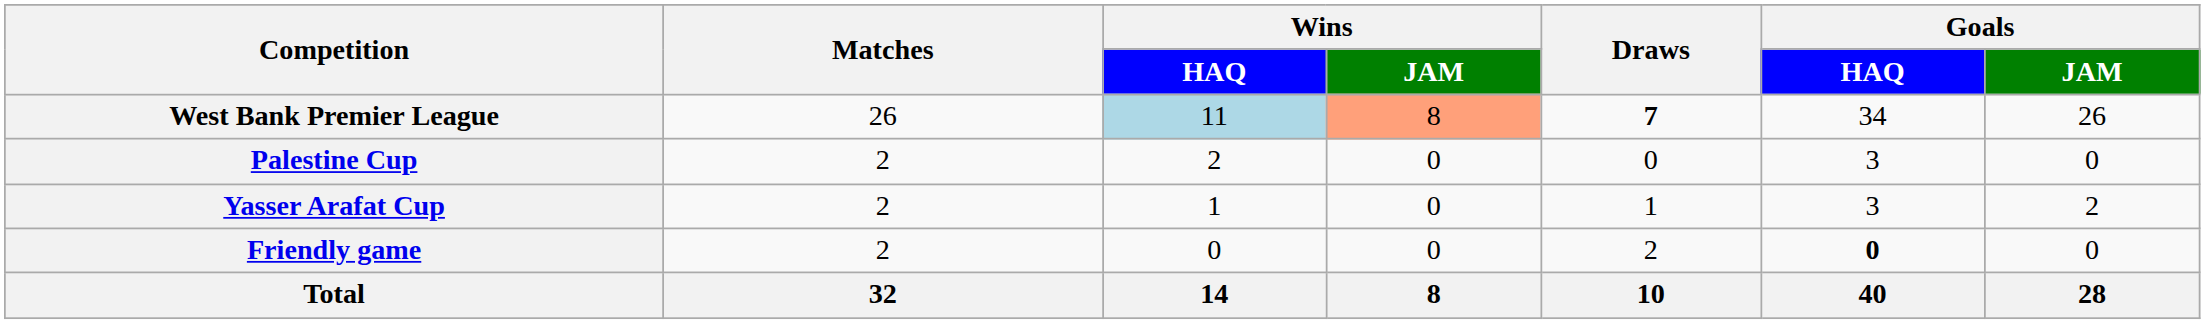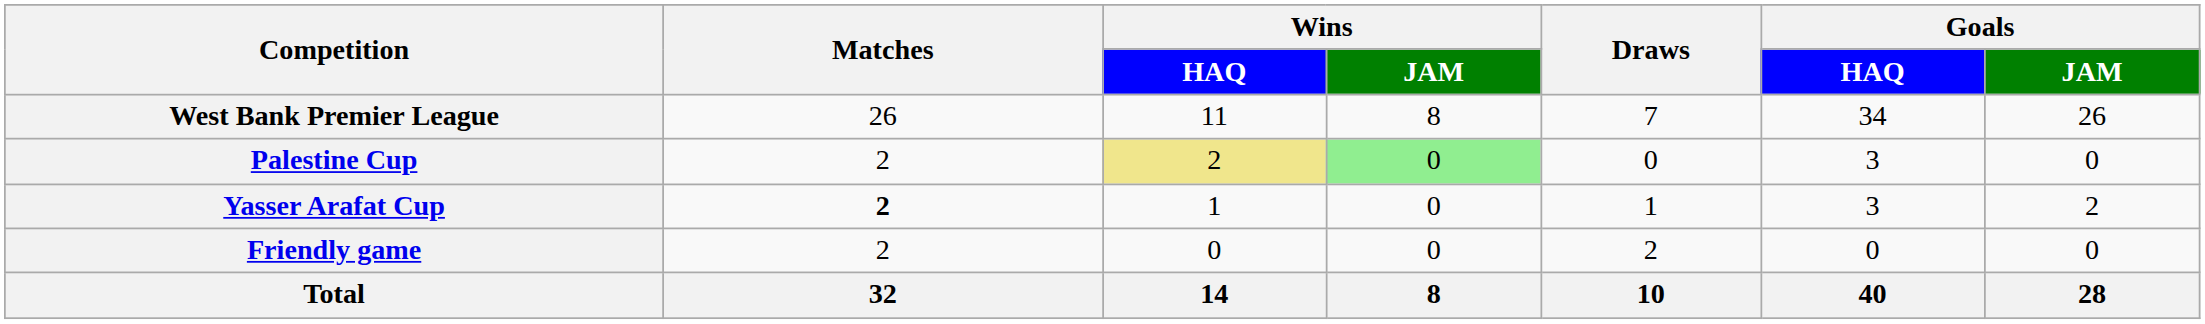(1214, 116) lightblue background -> (1214, 116) no background
(1434, 116) lightsalmon background -> (1434, 116) no background
(1651, 116) bold -> (1651, 116) normal
(1214, 160) no background -> (1214, 160) khaki background
(1434, 160) no background -> (1434, 160) lightgreen background
(883, 205) normal -> (883, 205) bold
(1873, 250) bold -> (1873, 250) normal
